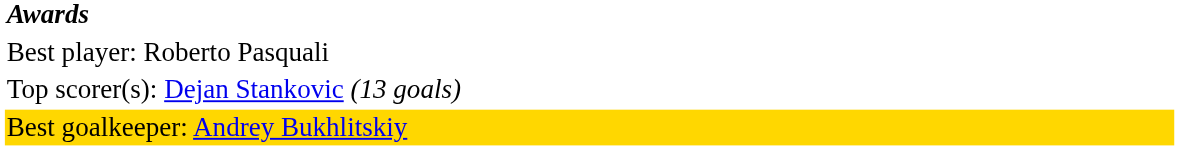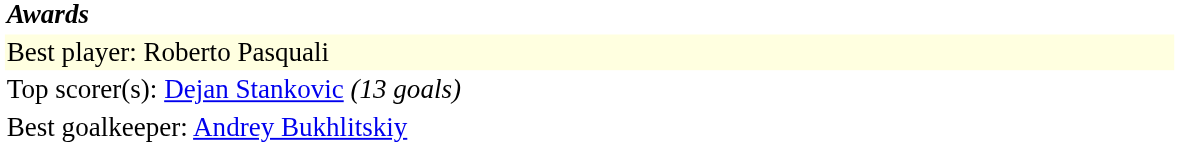(168, 51) no background -> (168, 51) lightyellow background
(207, 127) gold background -> (207, 127) no background
